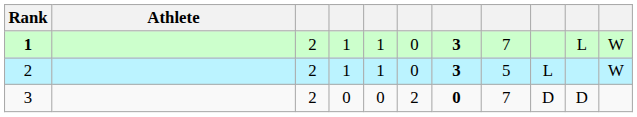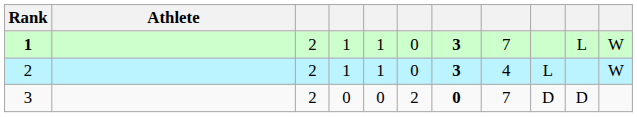(506, 71) 5 -> (506, 71) 4
